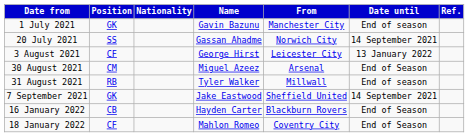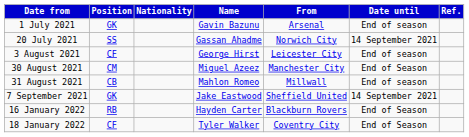(306, 25) Manchester City -> (306, 25) Arsenal
(394, 54) 13 January 2022 -> (394, 54) End of season
(306, 68) Arsenal -> (306, 68) Manchester City
(112, 82) RB -> (112, 82) CB
(229, 82) Tyler Walker -> (229, 82) Mahlon Romeo
(112, 110) CB -> (112, 110) RB
(229, 124) Mahlon Romeo -> (229, 124) Tyler Walker
